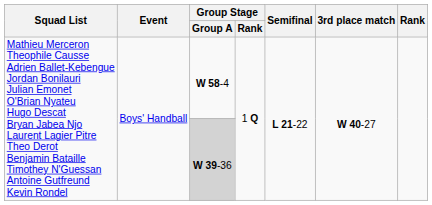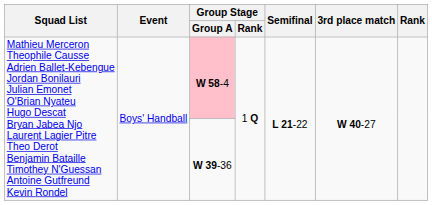(212, 84) no background -> (212, 84) pink background
(212, 166) lightgrey background -> (212, 166) no background
